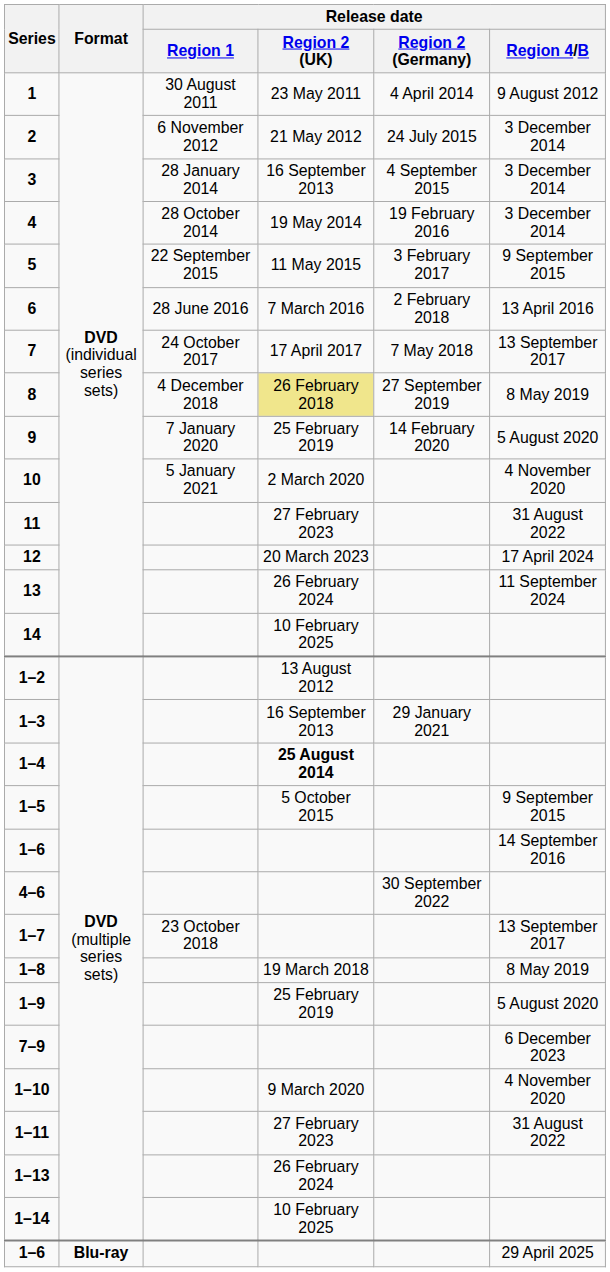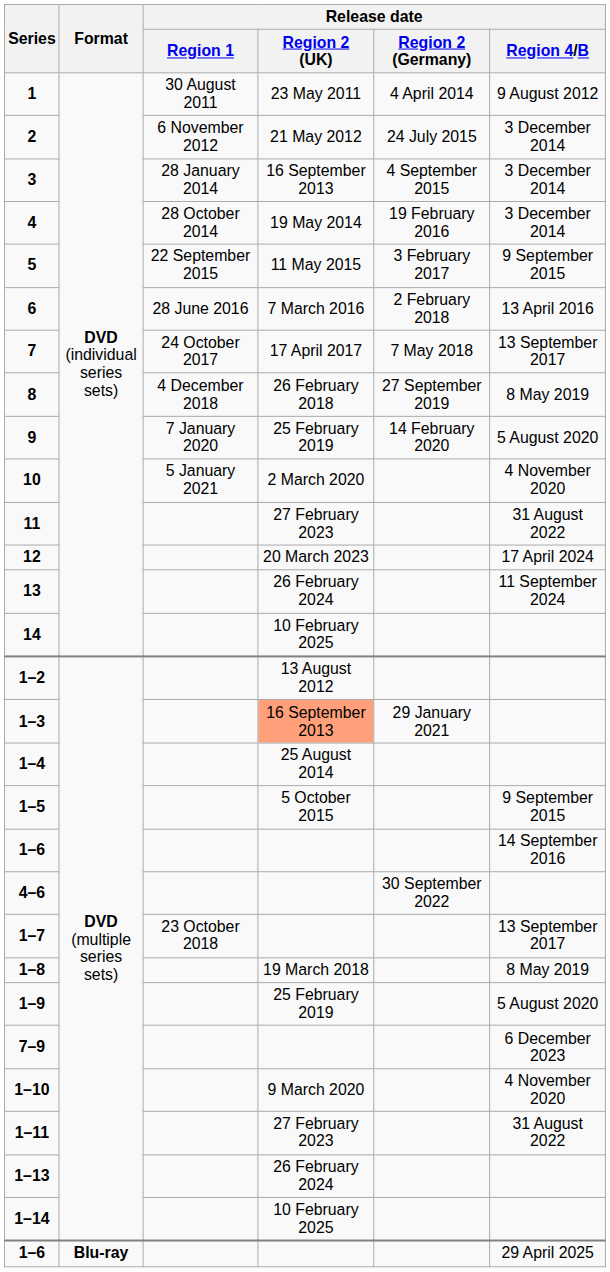(316, 394) khaki background -> (316, 394) no background
(316, 721) no background -> (316, 721) lightsalmon background
(316, 764) bold -> (316, 764) normal
